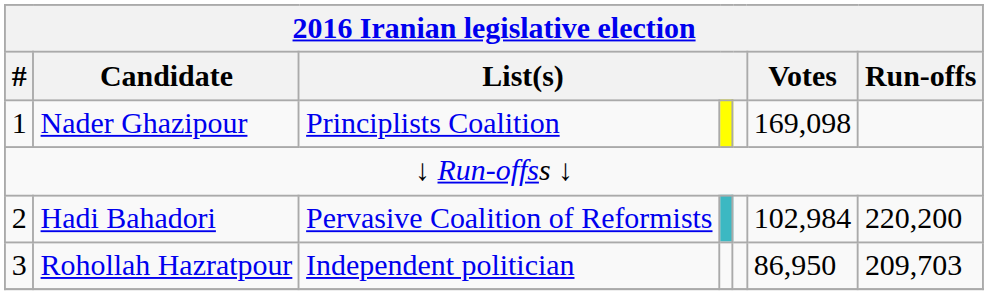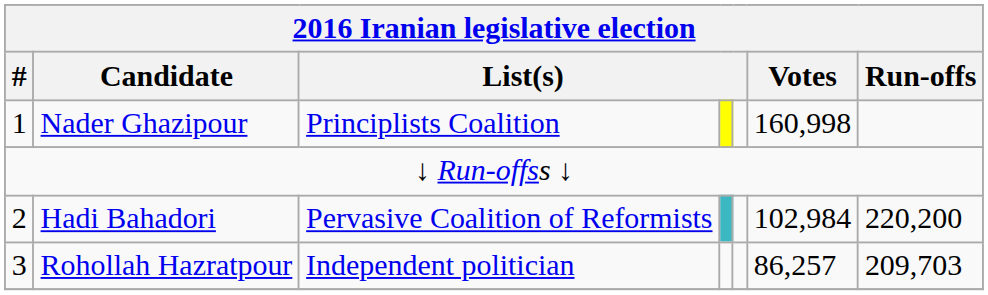(802, 123) 169,098 -> (802, 123) 160,998
(795, 265) 86,950 -> (795, 265) 86,257
